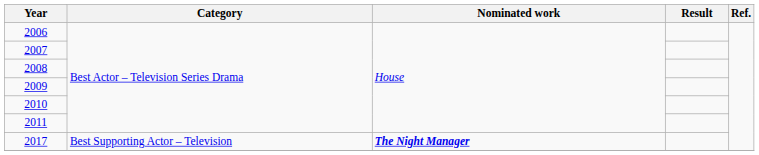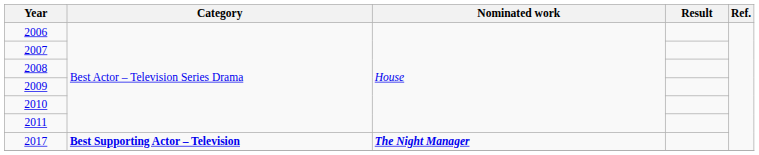(151, 141) normal -> (155, 141) bold
